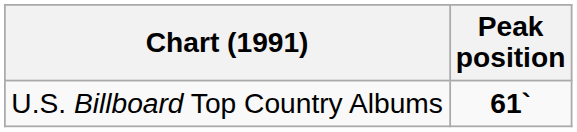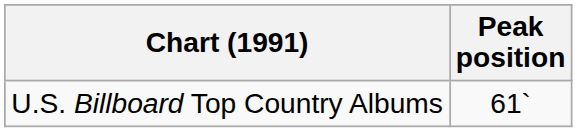(511, 103) bold -> (511, 103) normal
